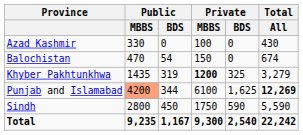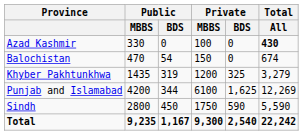(270, 44) normal -> (270, 44) bold
(206, 75) bold -> (206, 75) normal
(139, 91) lightsalmon background -> (139, 91) no background
(279, 91) bold -> (279, 91) normal
